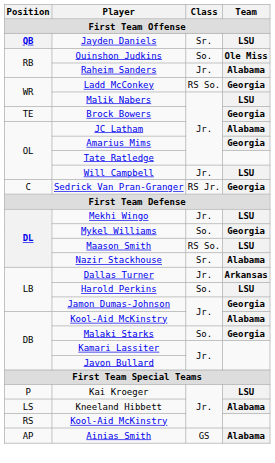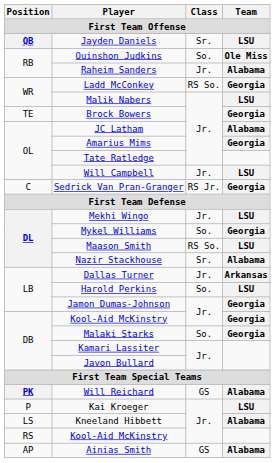(246, 319) Alabama -> (246, 319) Georgia
+ row: (28, 392)
